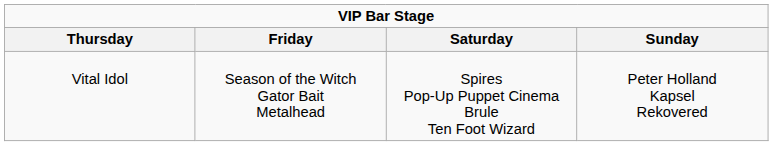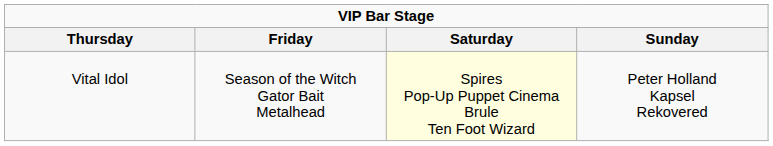(481, 104) no background -> (481, 104) lightyellow background
